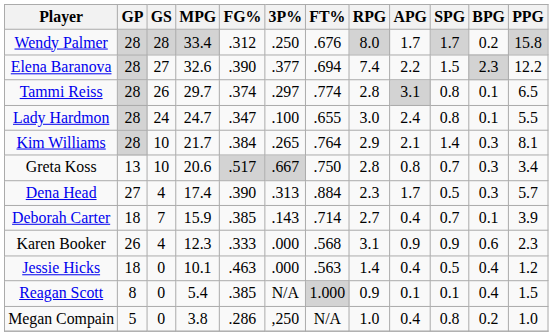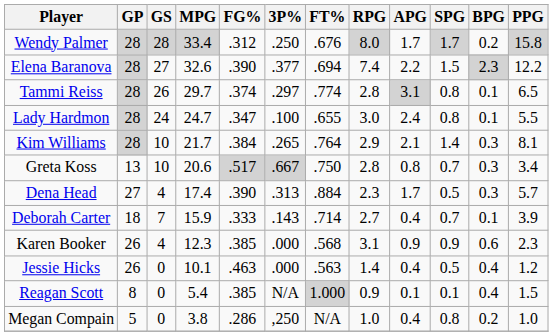(242, 218) .385 -> (242, 218) .333
(242, 243) .333 -> (242, 243) .385
(132, 268) 18 -> (132, 268) 26
